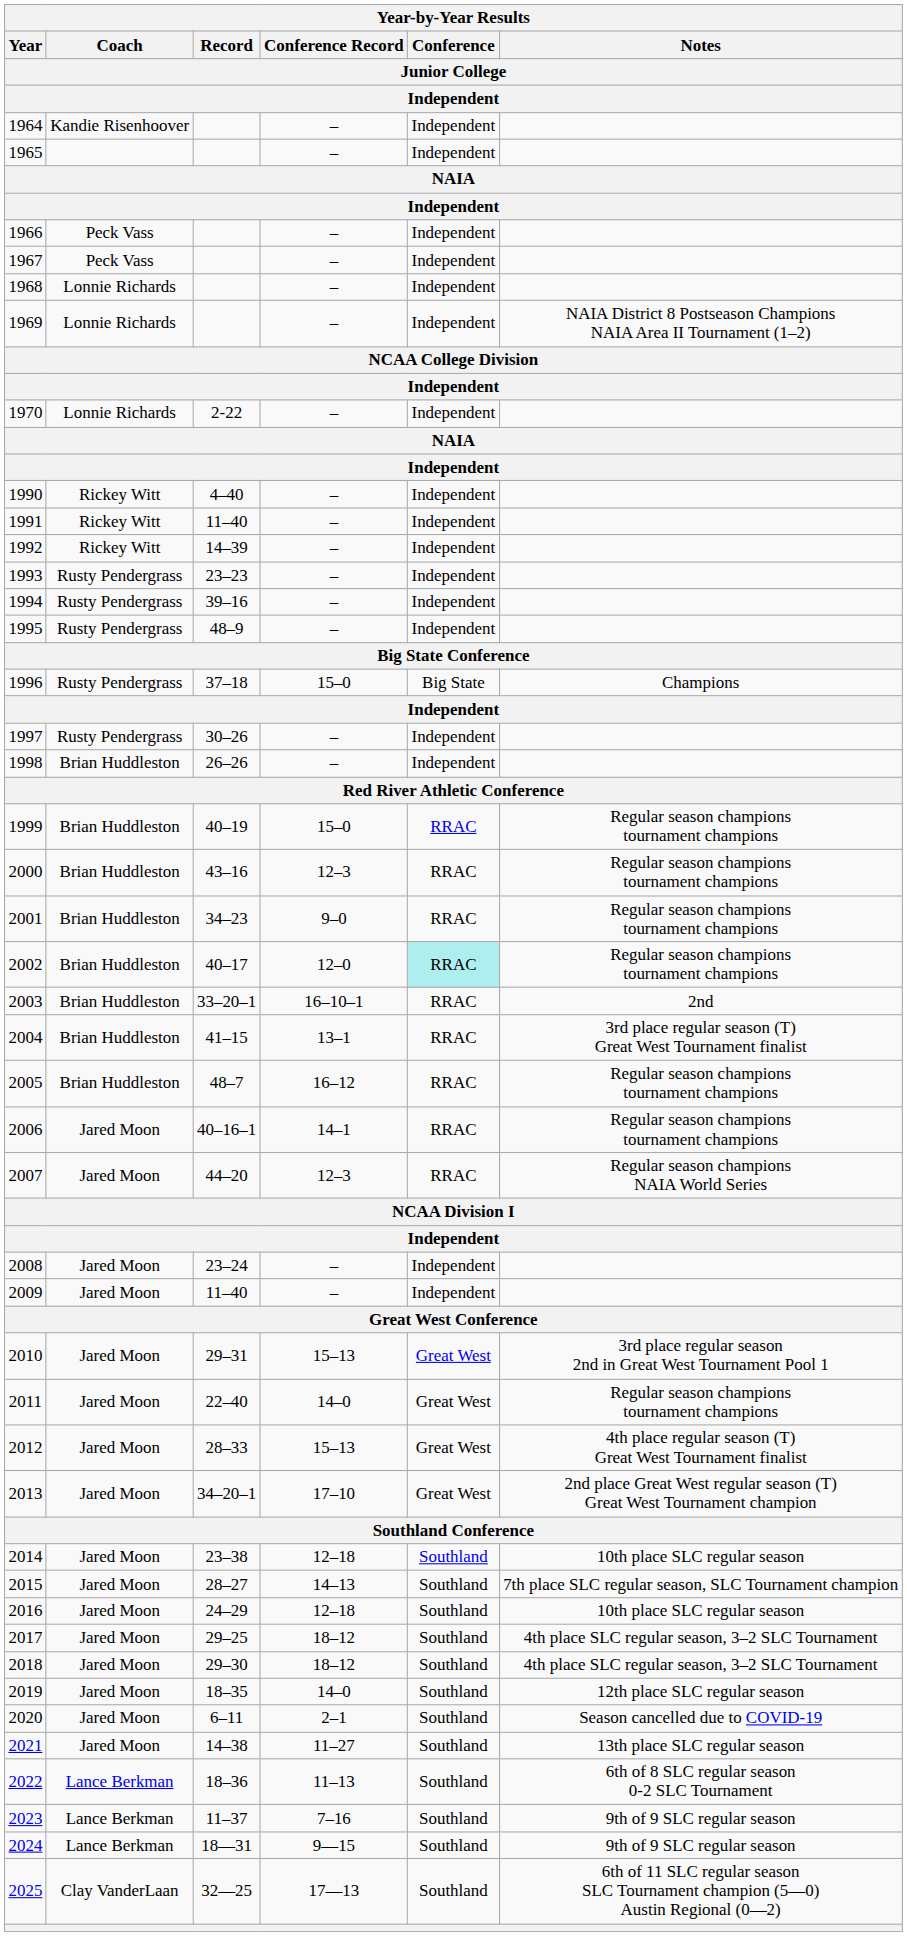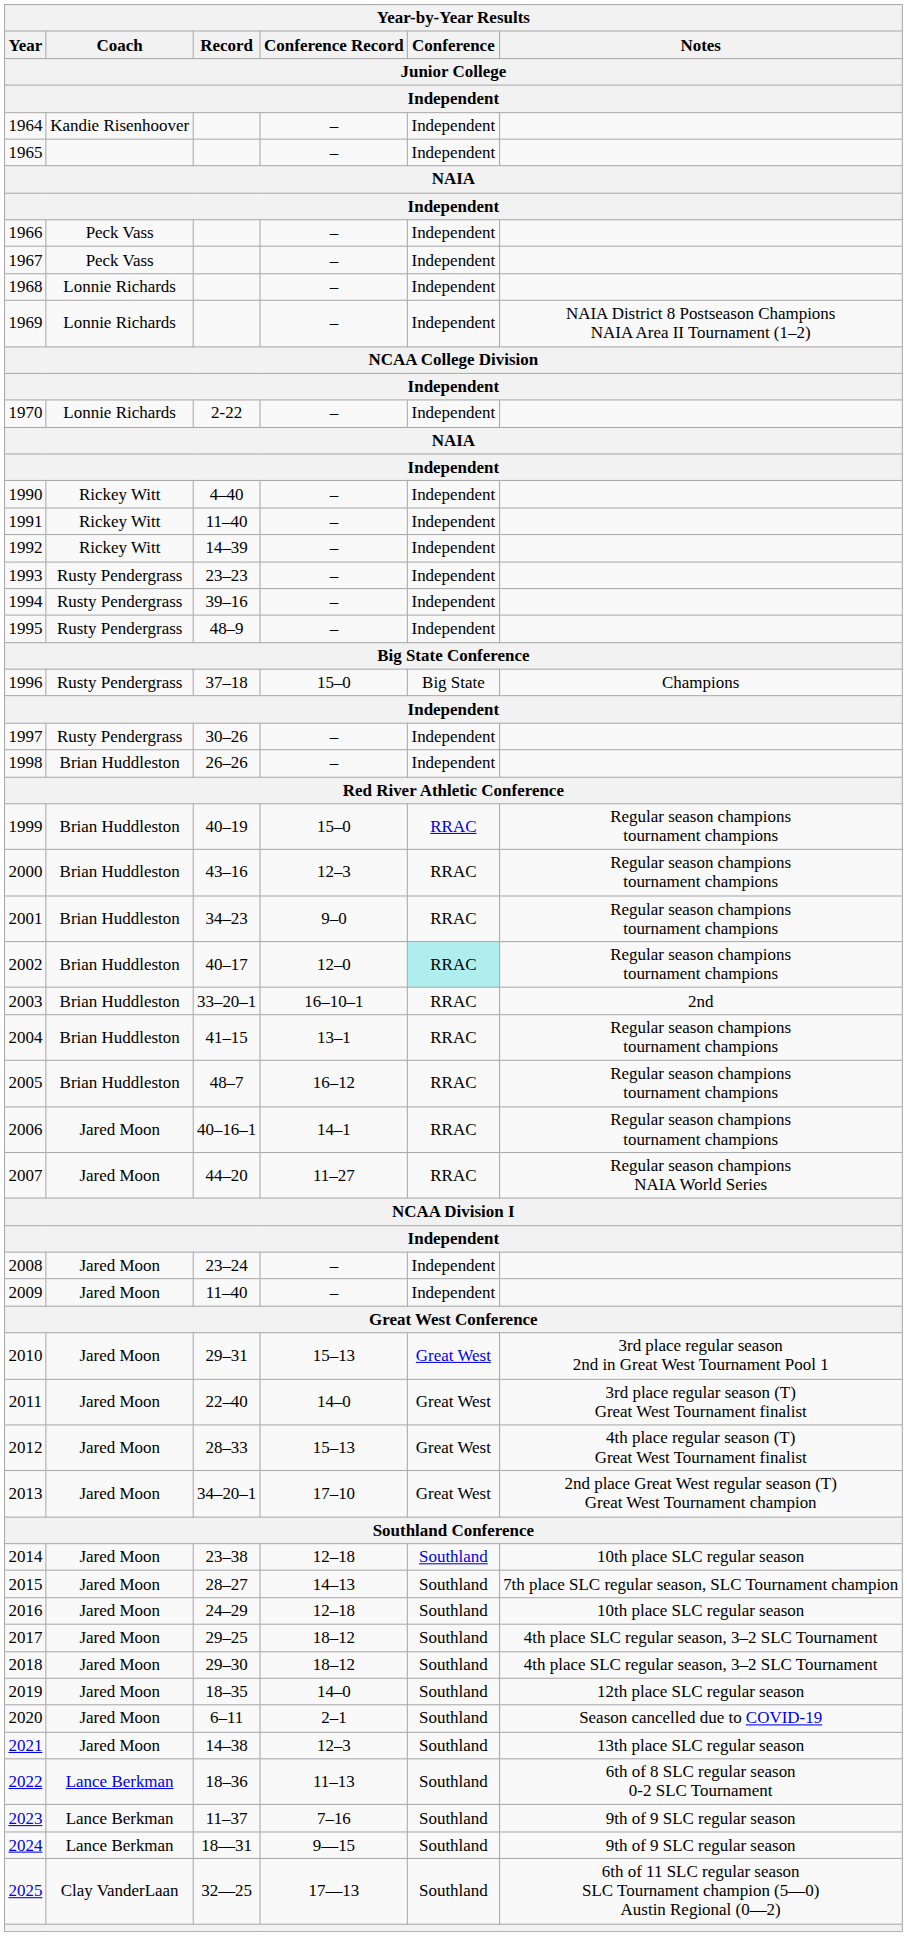(701, 1037) 3rd place regular season (T) Great West Tournament finalist -> (701, 1037) Regular season champions tournament champions
(334, 1175) 12–3 -> (334, 1175) 11–27
(701, 1401) Regular season champions tournament champions -> (701, 1401) 3rd place regular season (T) Great West Tournament finalist
(334, 1745) 11–27 -> (334, 1745) 12–3
